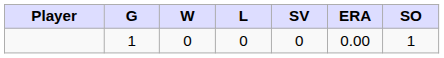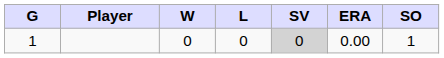columns swapped: (54, 16) <-> (132, 16)
(299, 40) no background -> (299, 40) lightgrey background
